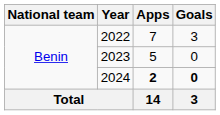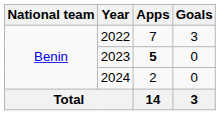(153, 57) normal -> (153, 57) bold
(153, 78) bold -> (153, 78) normal
(194, 78) bold -> (194, 78) normal
